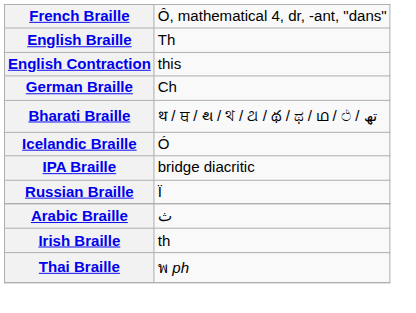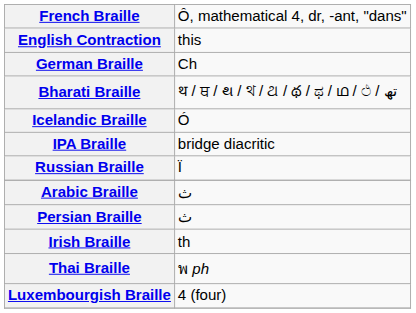- row: (79, 40)
+ row: (89, 217)
+ row: (89, 295)
